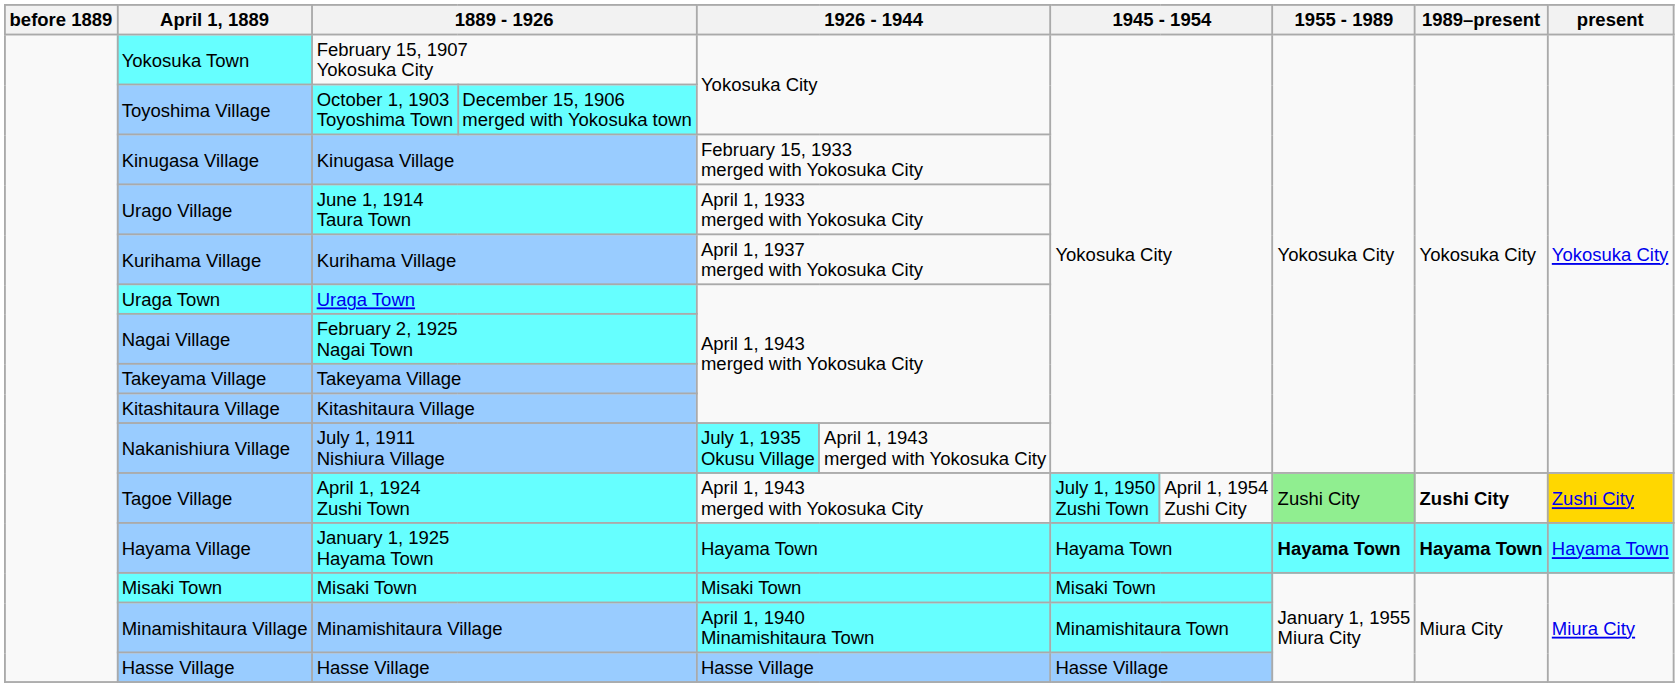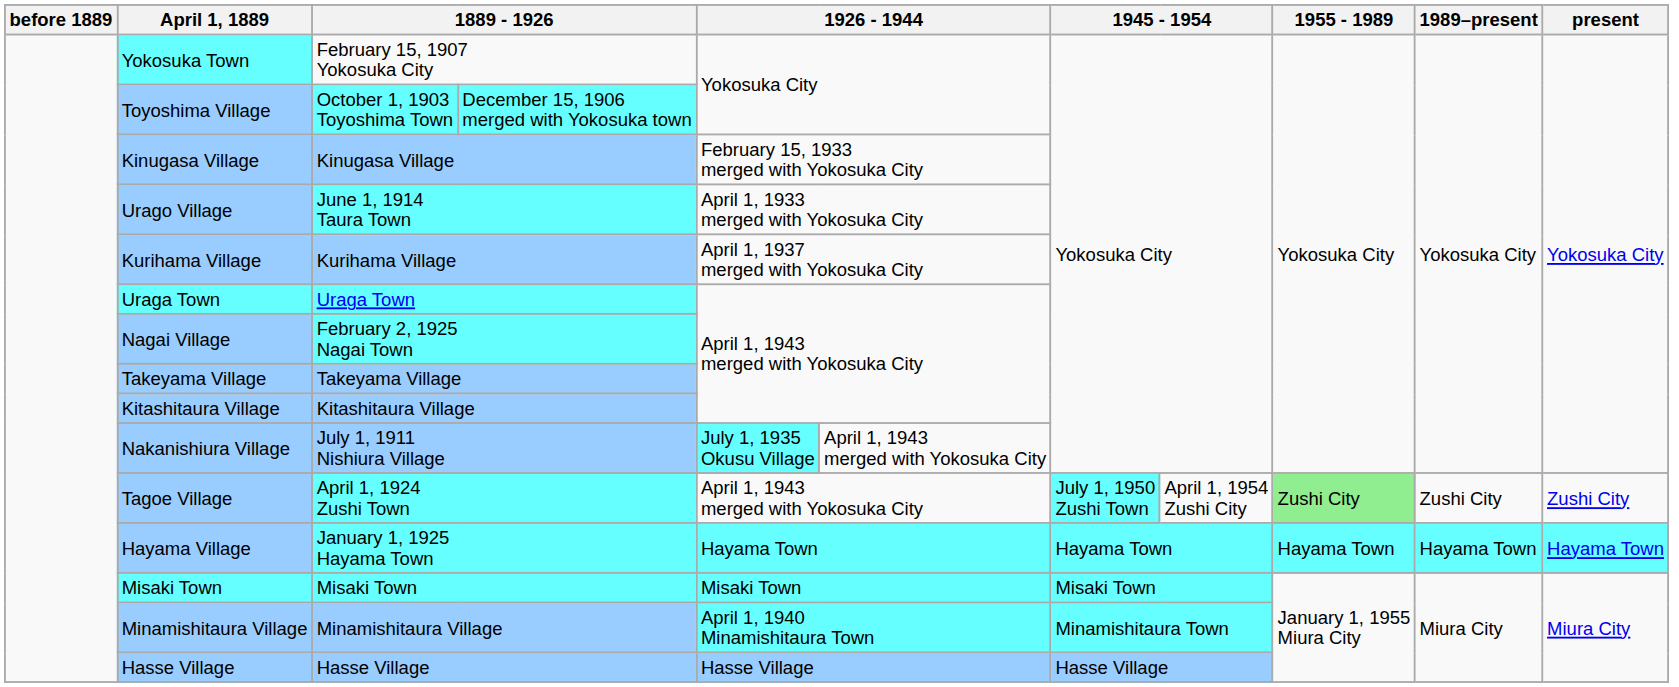(1464, 498) bold -> (1461, 498) normal
(1593, 498) gold background -> (1588, 498) no background
(1339, 548) bold -> (1336, 548) normal
(1481, 548) bold -> (1478, 548) normal
